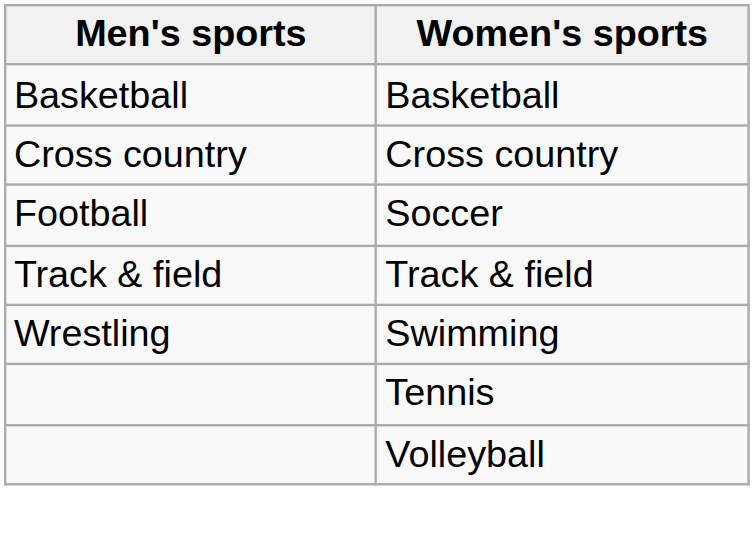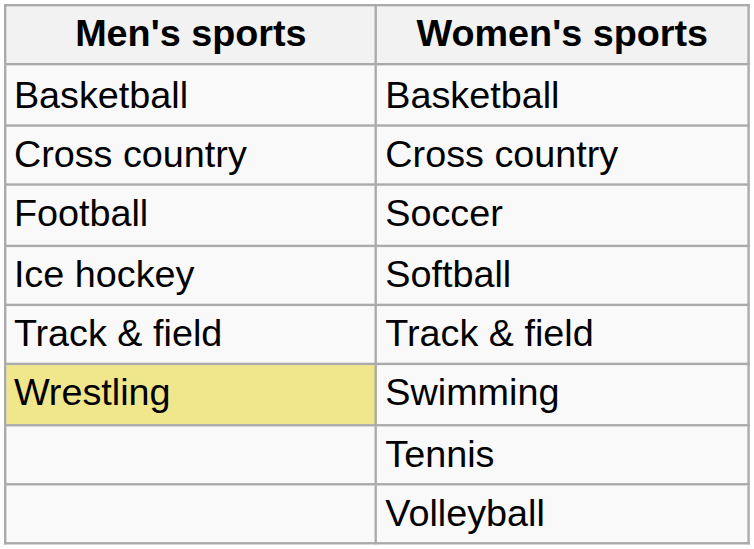+ row: (448, 273)
(92, 333) no background -> (92, 393) khaki background
